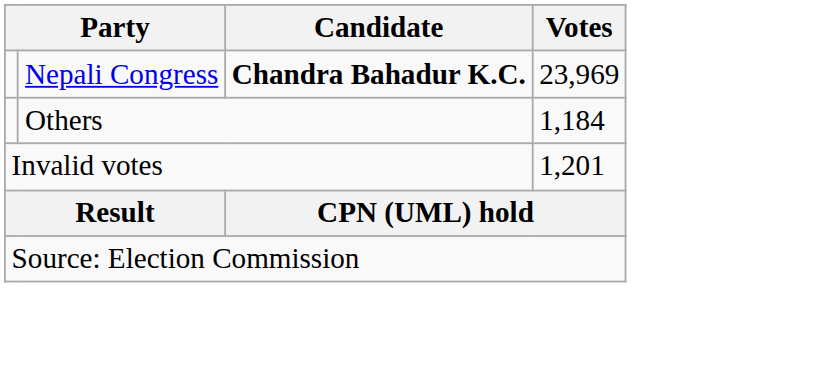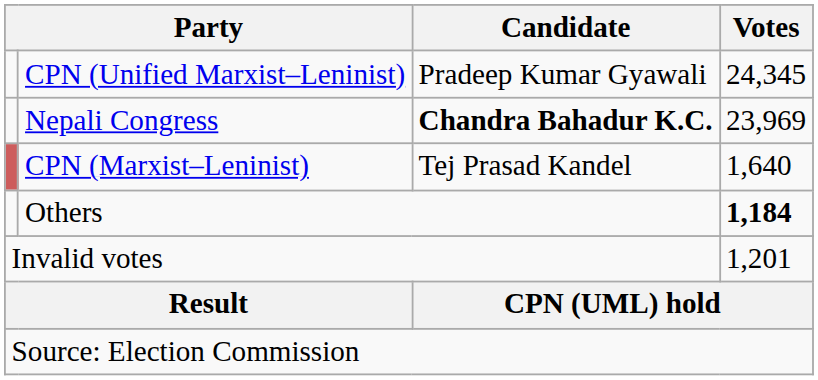+ row: (215, 73)
+ row: (167, 166)
(572, 119) normal -> (759, 212) bold
